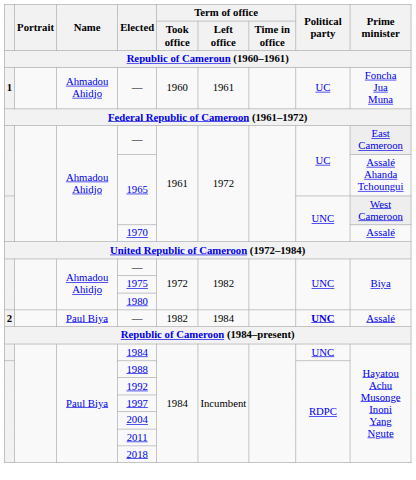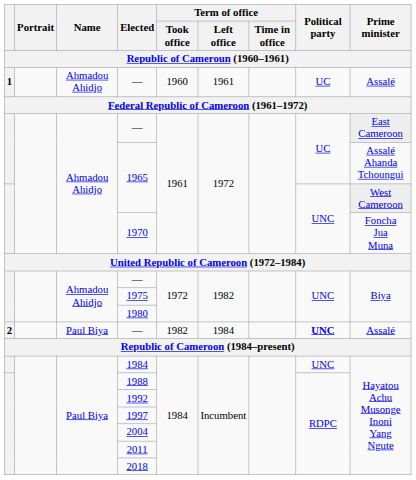(381, 88) Foncha Jua Muna -> (381, 82) Assalé
(381, 233) Assalé -> (381, 233) Foncha Jua Muna
